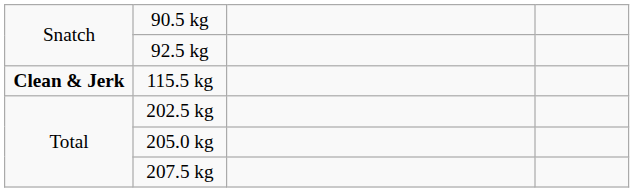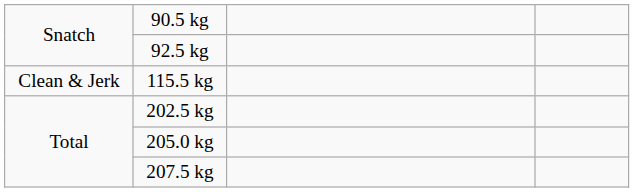(69, 80) bold -> (69, 80) normal
